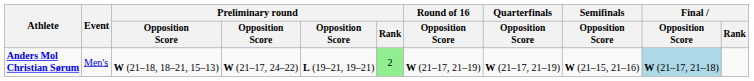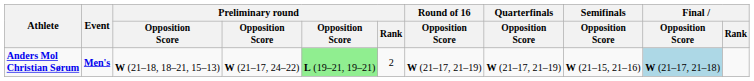(96, 62) normal -> (97, 62) bold
(339, 68) no background -> (340, 68) lightgreen background
(390, 62) lightgreen background -> (391, 62) no background
